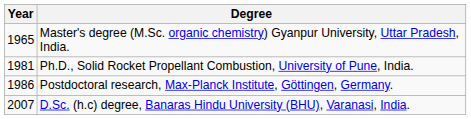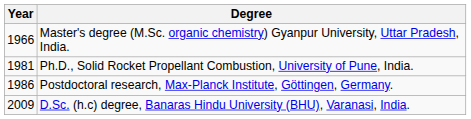(21, 40) 1965 -> (21, 40) 1966
(21, 104) 2007 -> (21, 104) 2009
